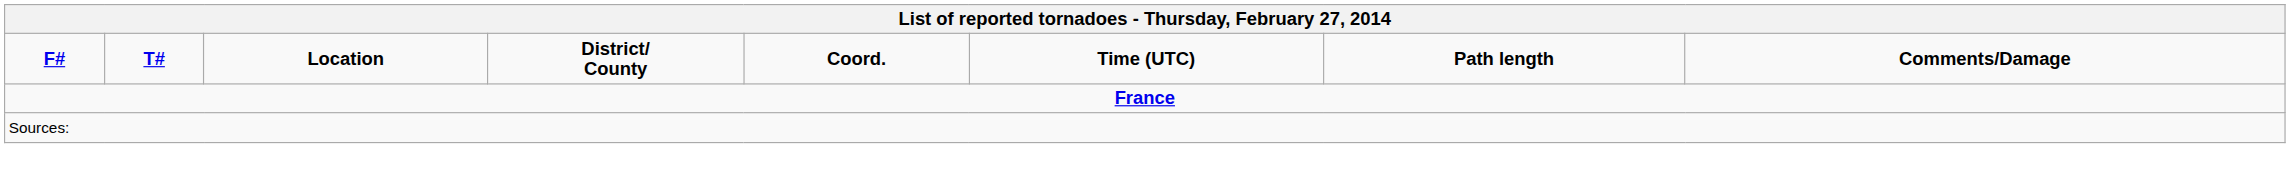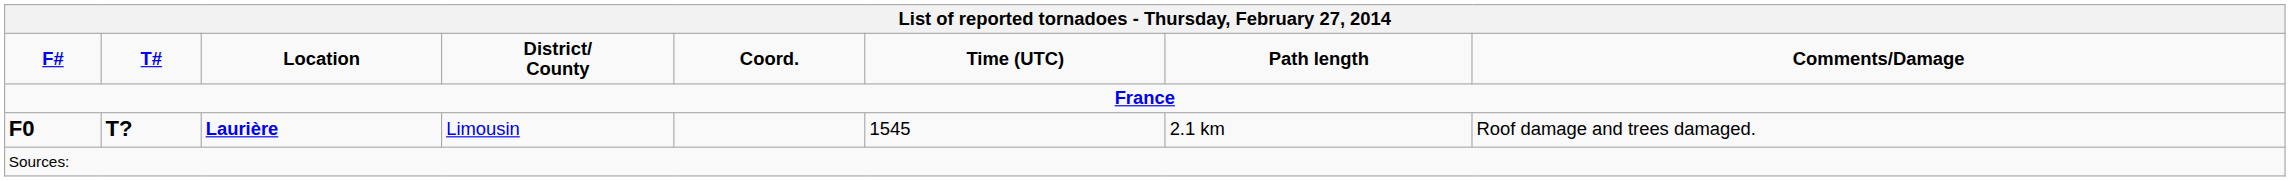+ row: (22, 129)
